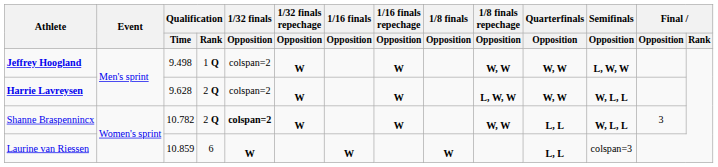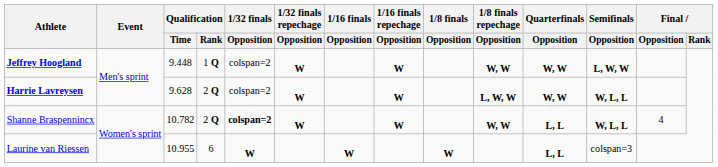(180, 63) 9.498 -> (180, 63) 9.448
(661, 120) 3 -> (661, 120) 4
(180, 148) 10.859 -> (180, 148) 10.955
